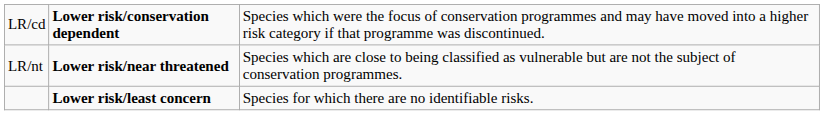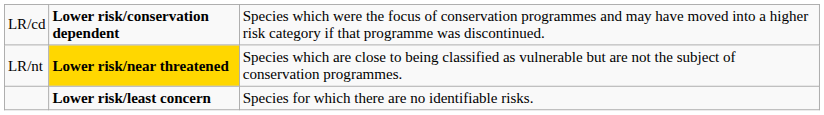(141, 65) no background -> (141, 65) gold background
